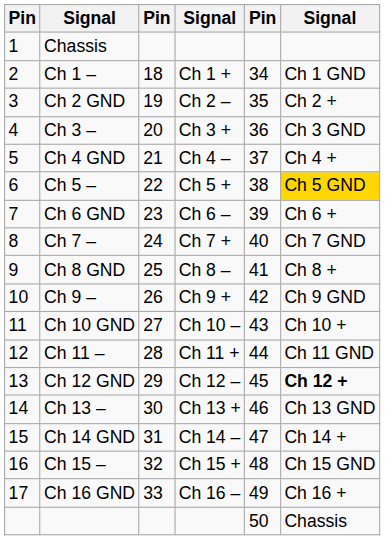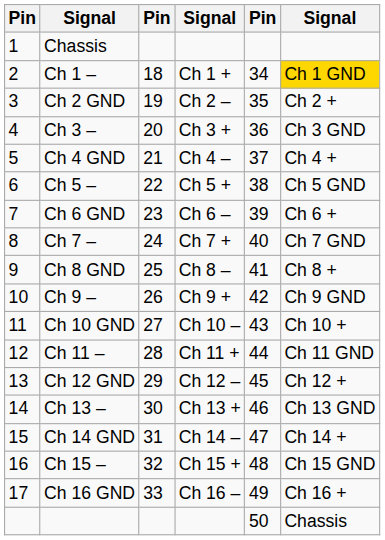(325, 74) no background -> (325, 74) gold background
(325, 185) gold background -> (325, 185) no background
(316, 381) bold -> (315, 381) normal
